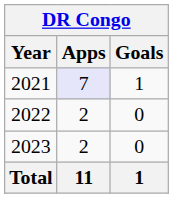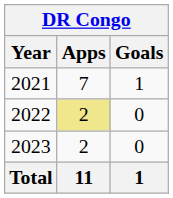(84, 83) lavender background -> (84, 83) no background
(84, 114) no background -> (84, 114) khaki background
